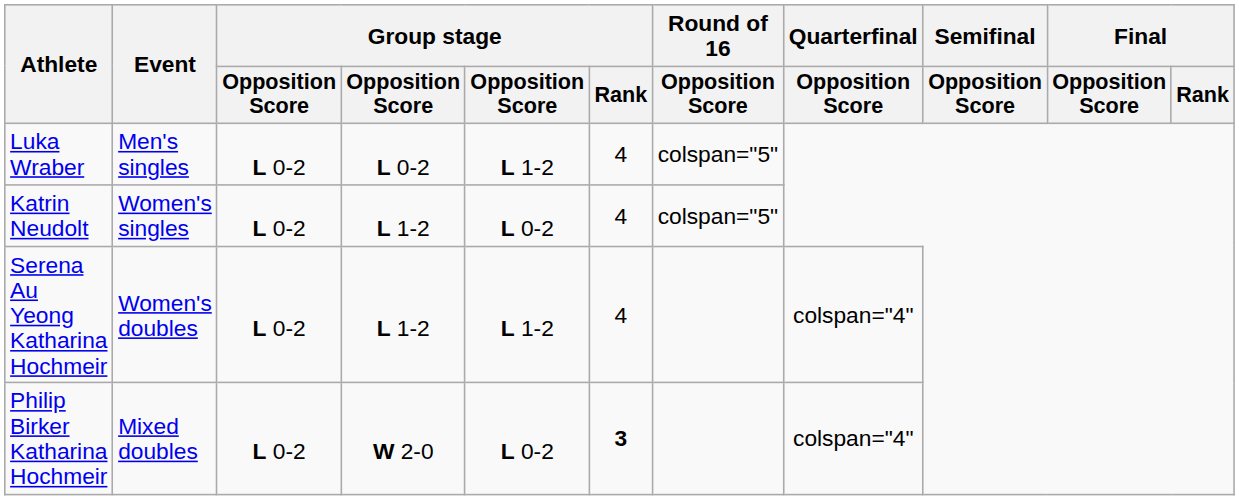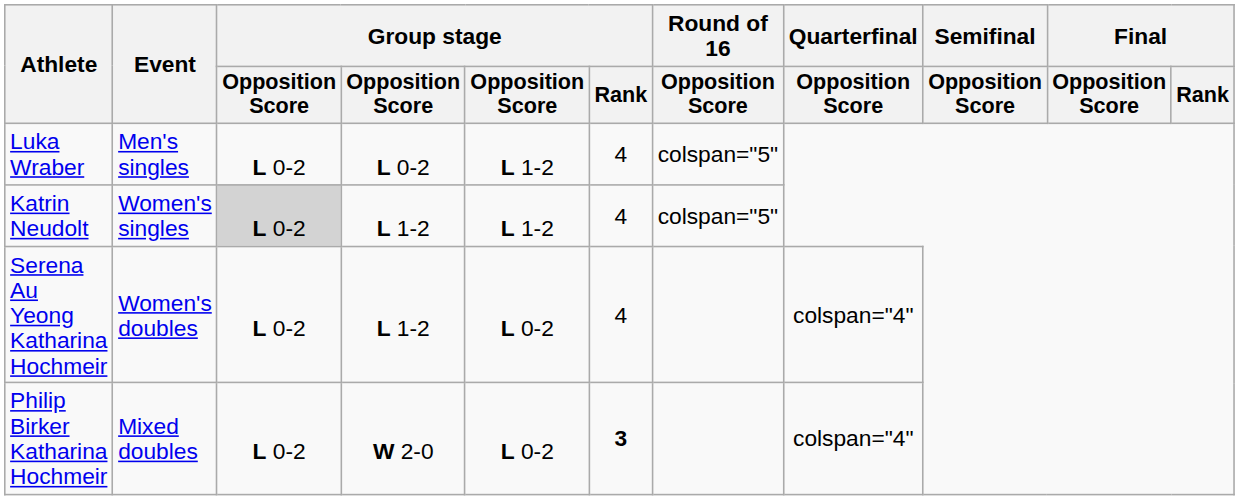(279, 229) no background -> (279, 229) lightgrey background
(527, 229) L 0-2 -> (527, 229) L 1-2
(527, 328) L 1-2 -> (527, 328) L 0-2
